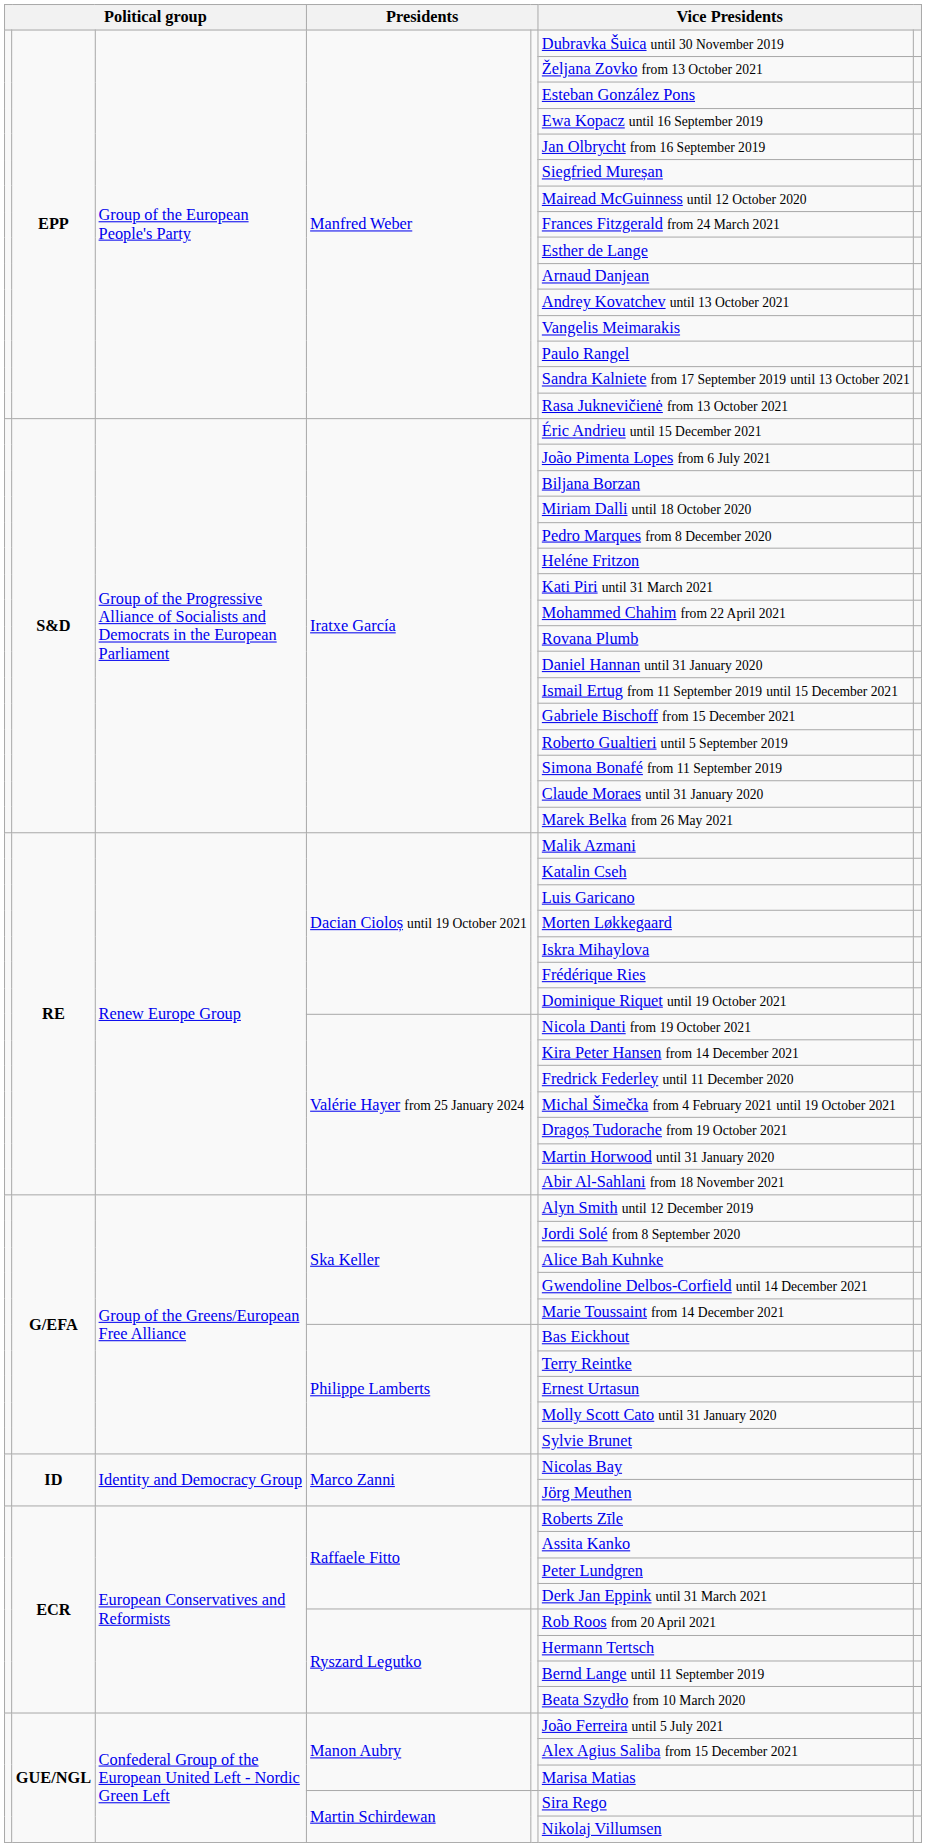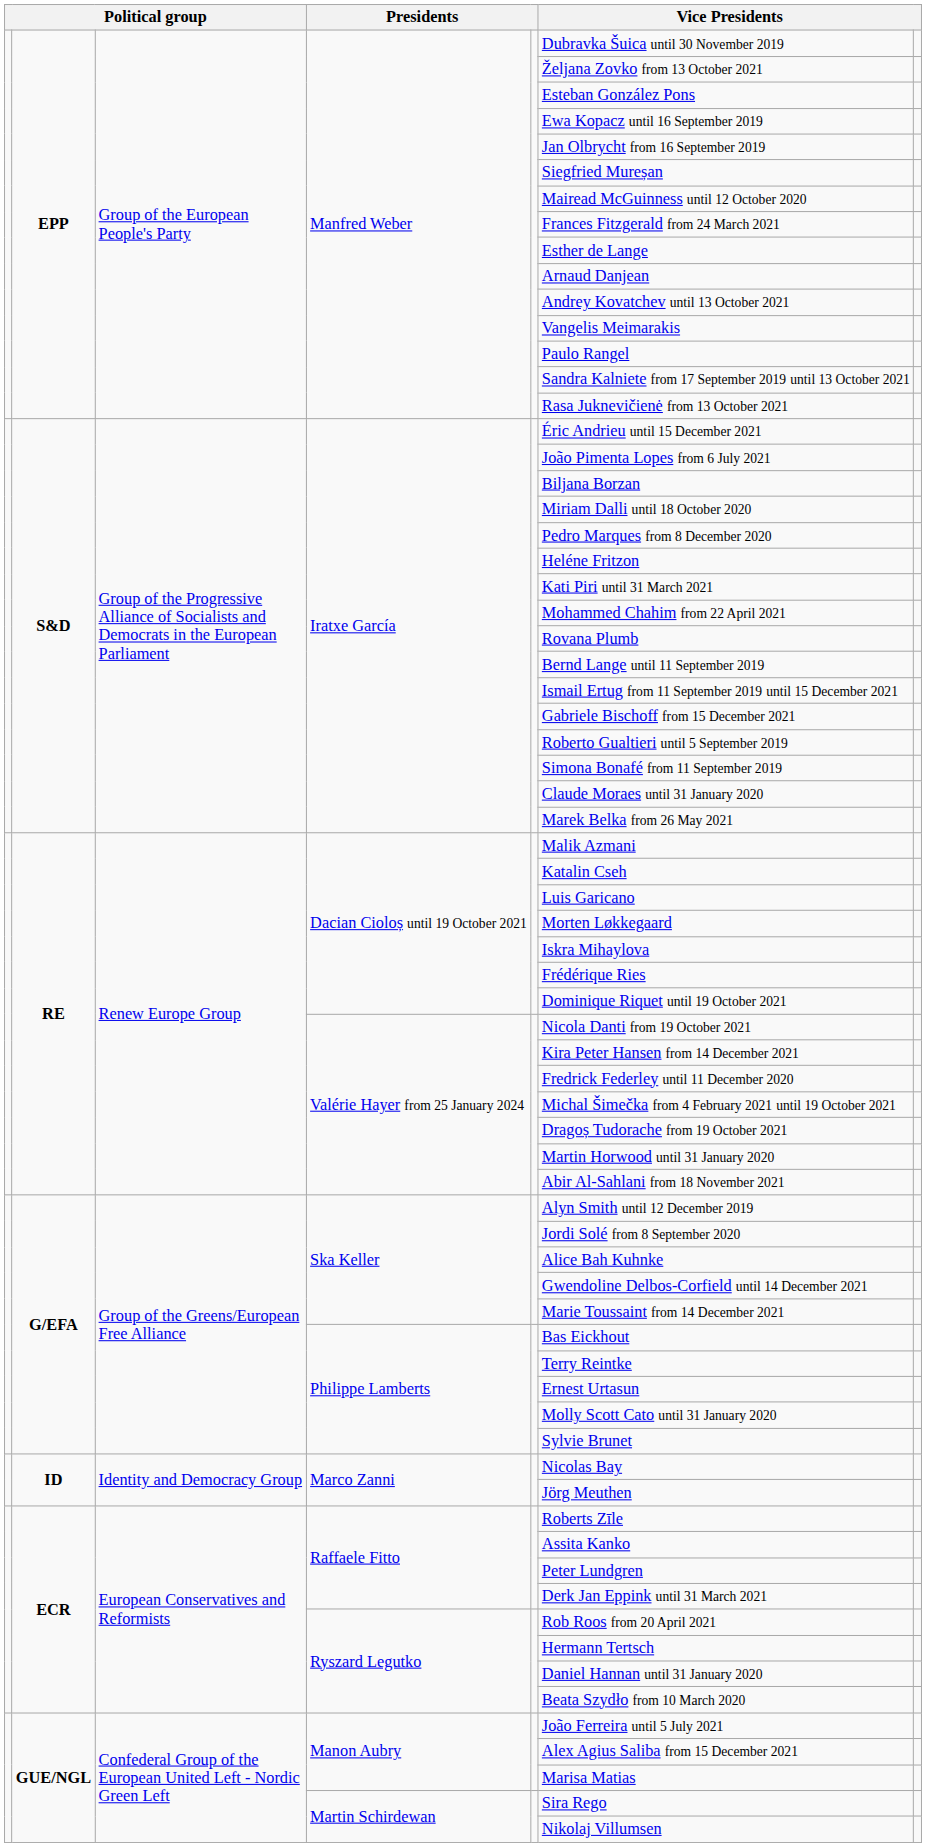(652, 664) Daniel Hannan until 31 January 2020 -> (653, 664) Bernd Lange until 11 September 2019
(653, 1673) Bernd Lange until 11 September 2019 -> (652, 1673) Daniel Hannan until 31 January 2020
